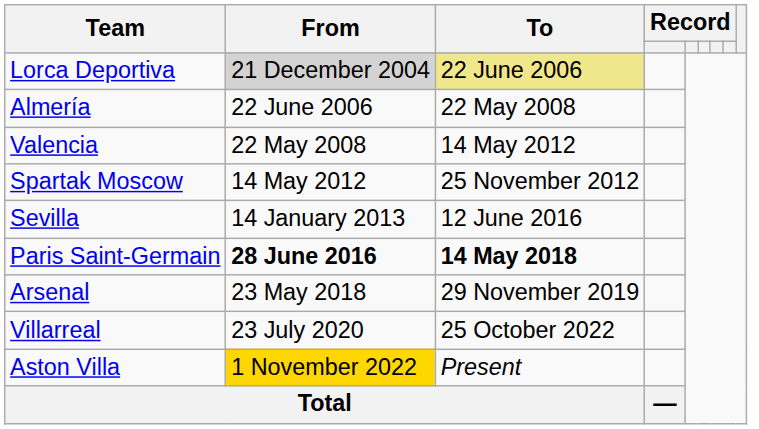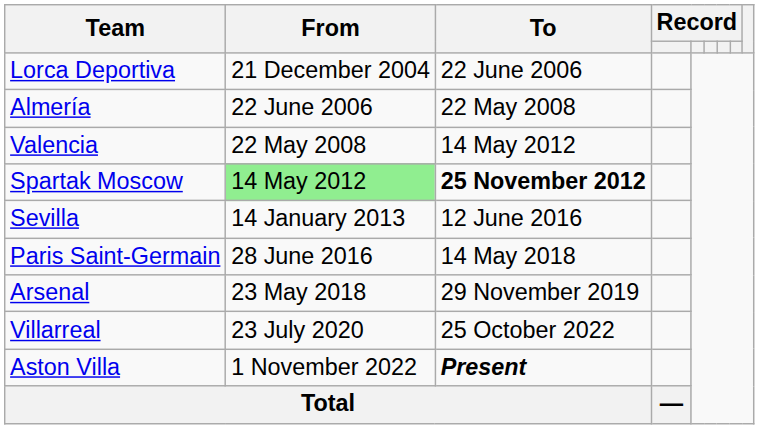(331, 70) lightgrey background -> (331, 70) no background
(511, 70) khaki background -> (511, 70) no background
(299, 181) no background -> (299, 181) lightgreen background
(540, 181) normal -> (543, 181) bold
(304, 256) bold -> (302, 256) normal
(509, 256) bold -> (508, 256) normal
(324, 367) gold background -> (324, 367) no background
(481, 367) normal -> (484, 367) bold
